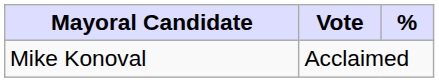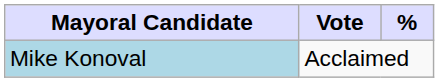(78, 58) no background -> (78, 58) lightblue background
